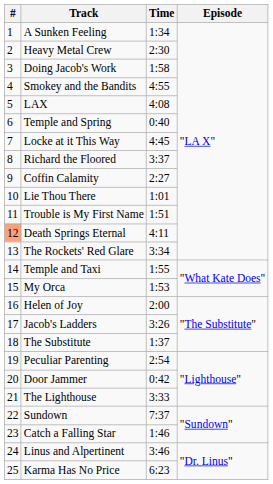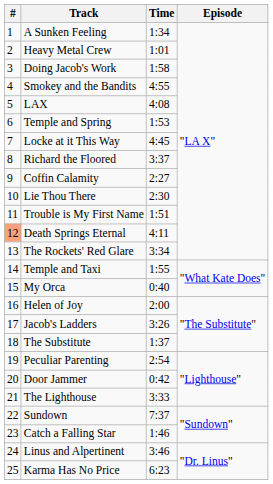(159, 50) 2:30 -> (159, 50) 1:01
(159, 123) 0:40 -> (159, 123) 1:53
(159, 196) 1:01 -> (159, 196) 2:30
(159, 287) 1:53 -> (159, 287) 0:40
